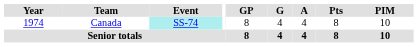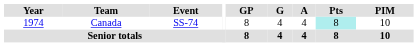(186, 23) paleturquoise background -> (186, 23) no background
(336, 23) no background -> (336, 23) paleturquoise background
